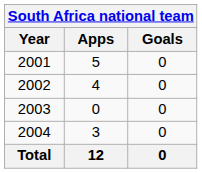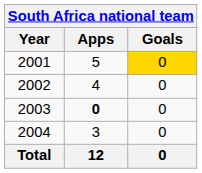(162, 62) no background -> (162, 62) gold background
(96, 109) normal -> (96, 109) bold
